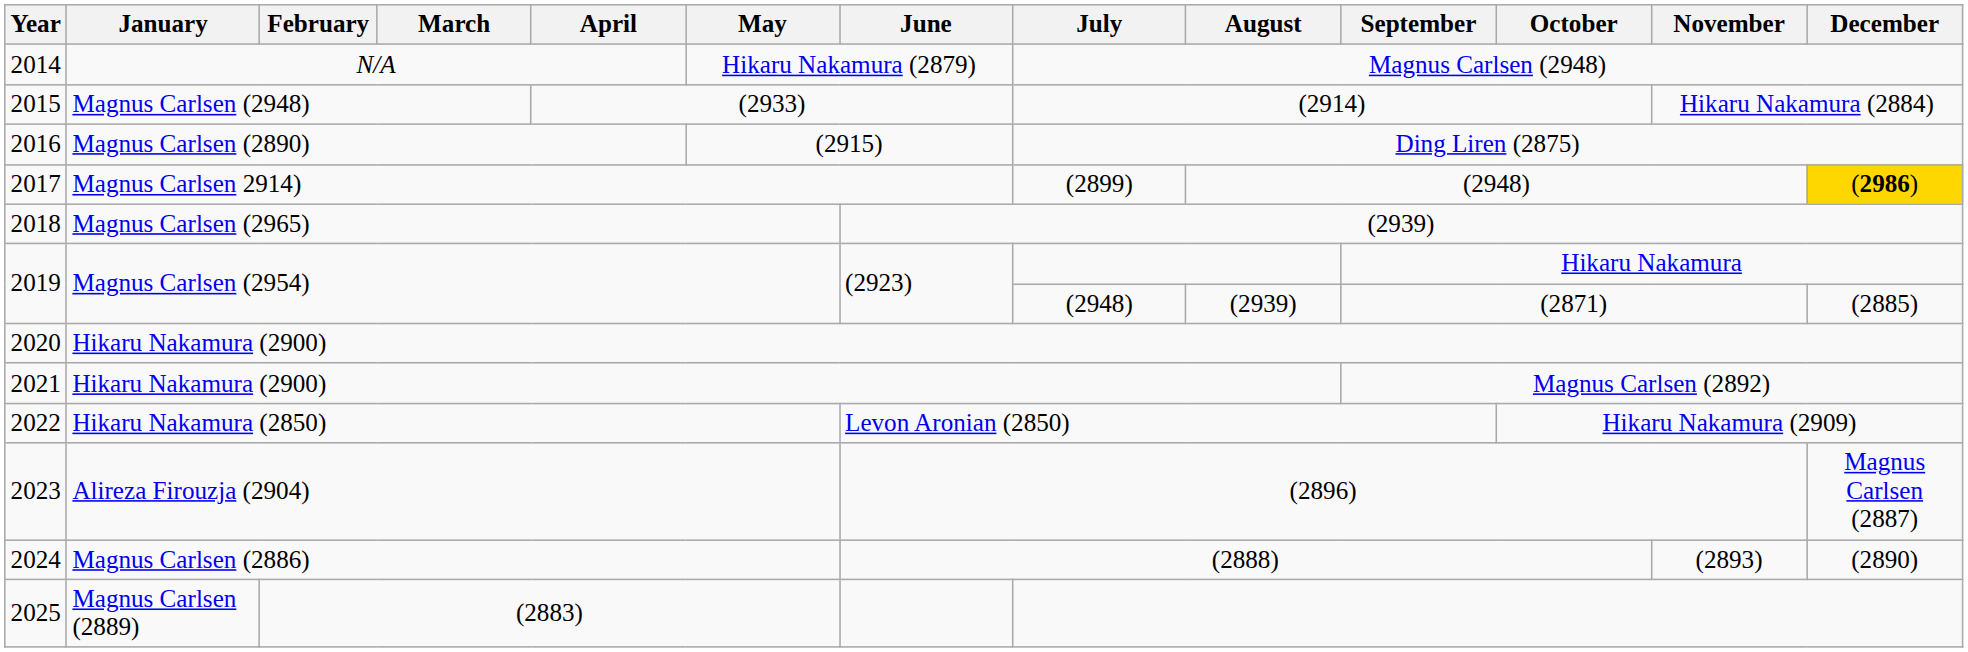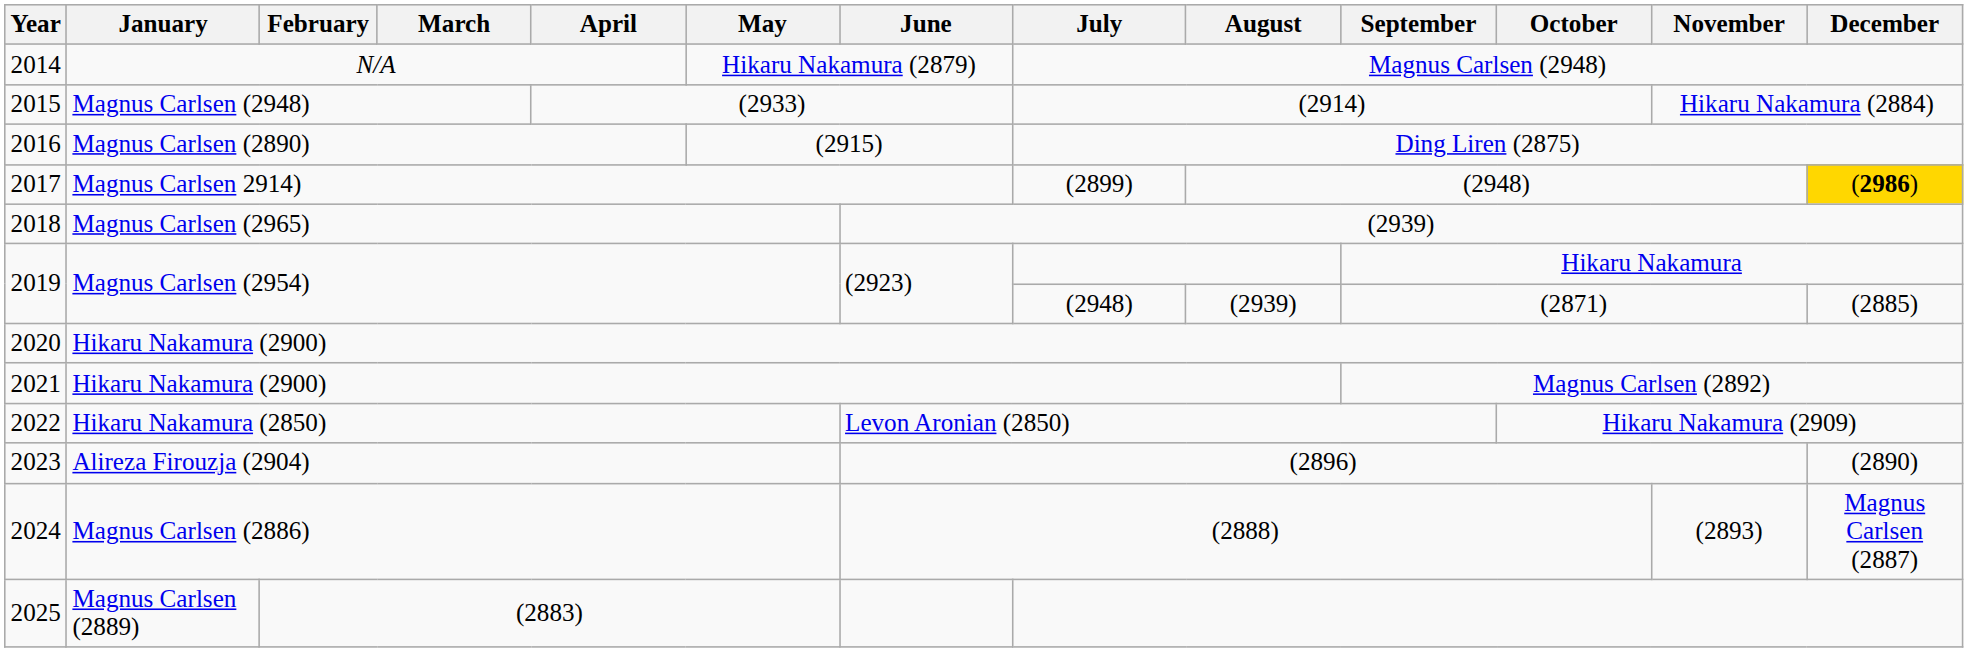(1885, 490) Magnus Carlsen (2887) -> (1885, 462) (2890)
(1885, 559) (2890) -> (1885, 530) Magnus Carlsen (2887)
